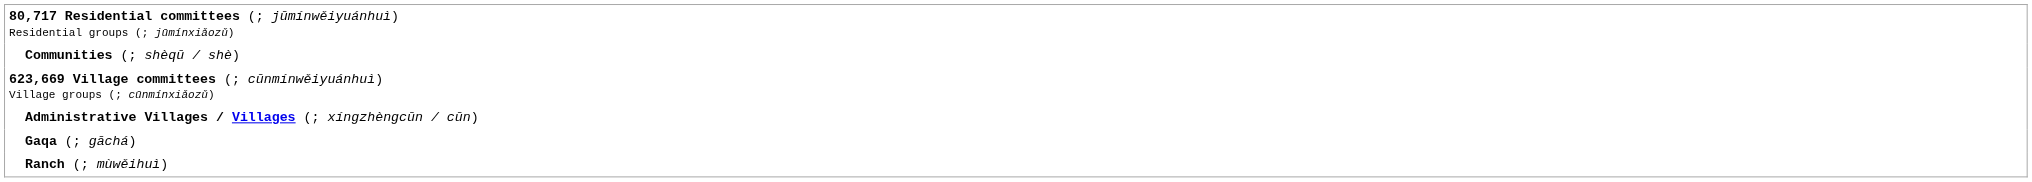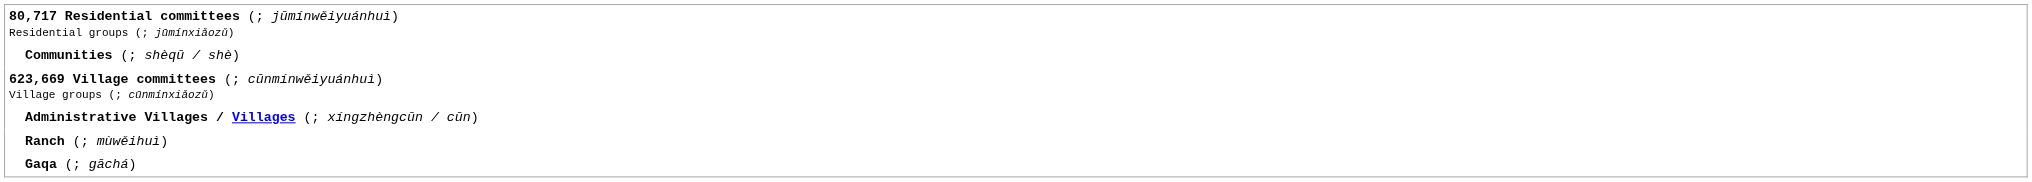(73, 141) Gaqa (; gāchá) -> (89, 141) Ranch (; mùwěihuì)
(89, 165) Ranch (; mùwěihuì) -> (73, 165) Gaqa (; gāchá)
